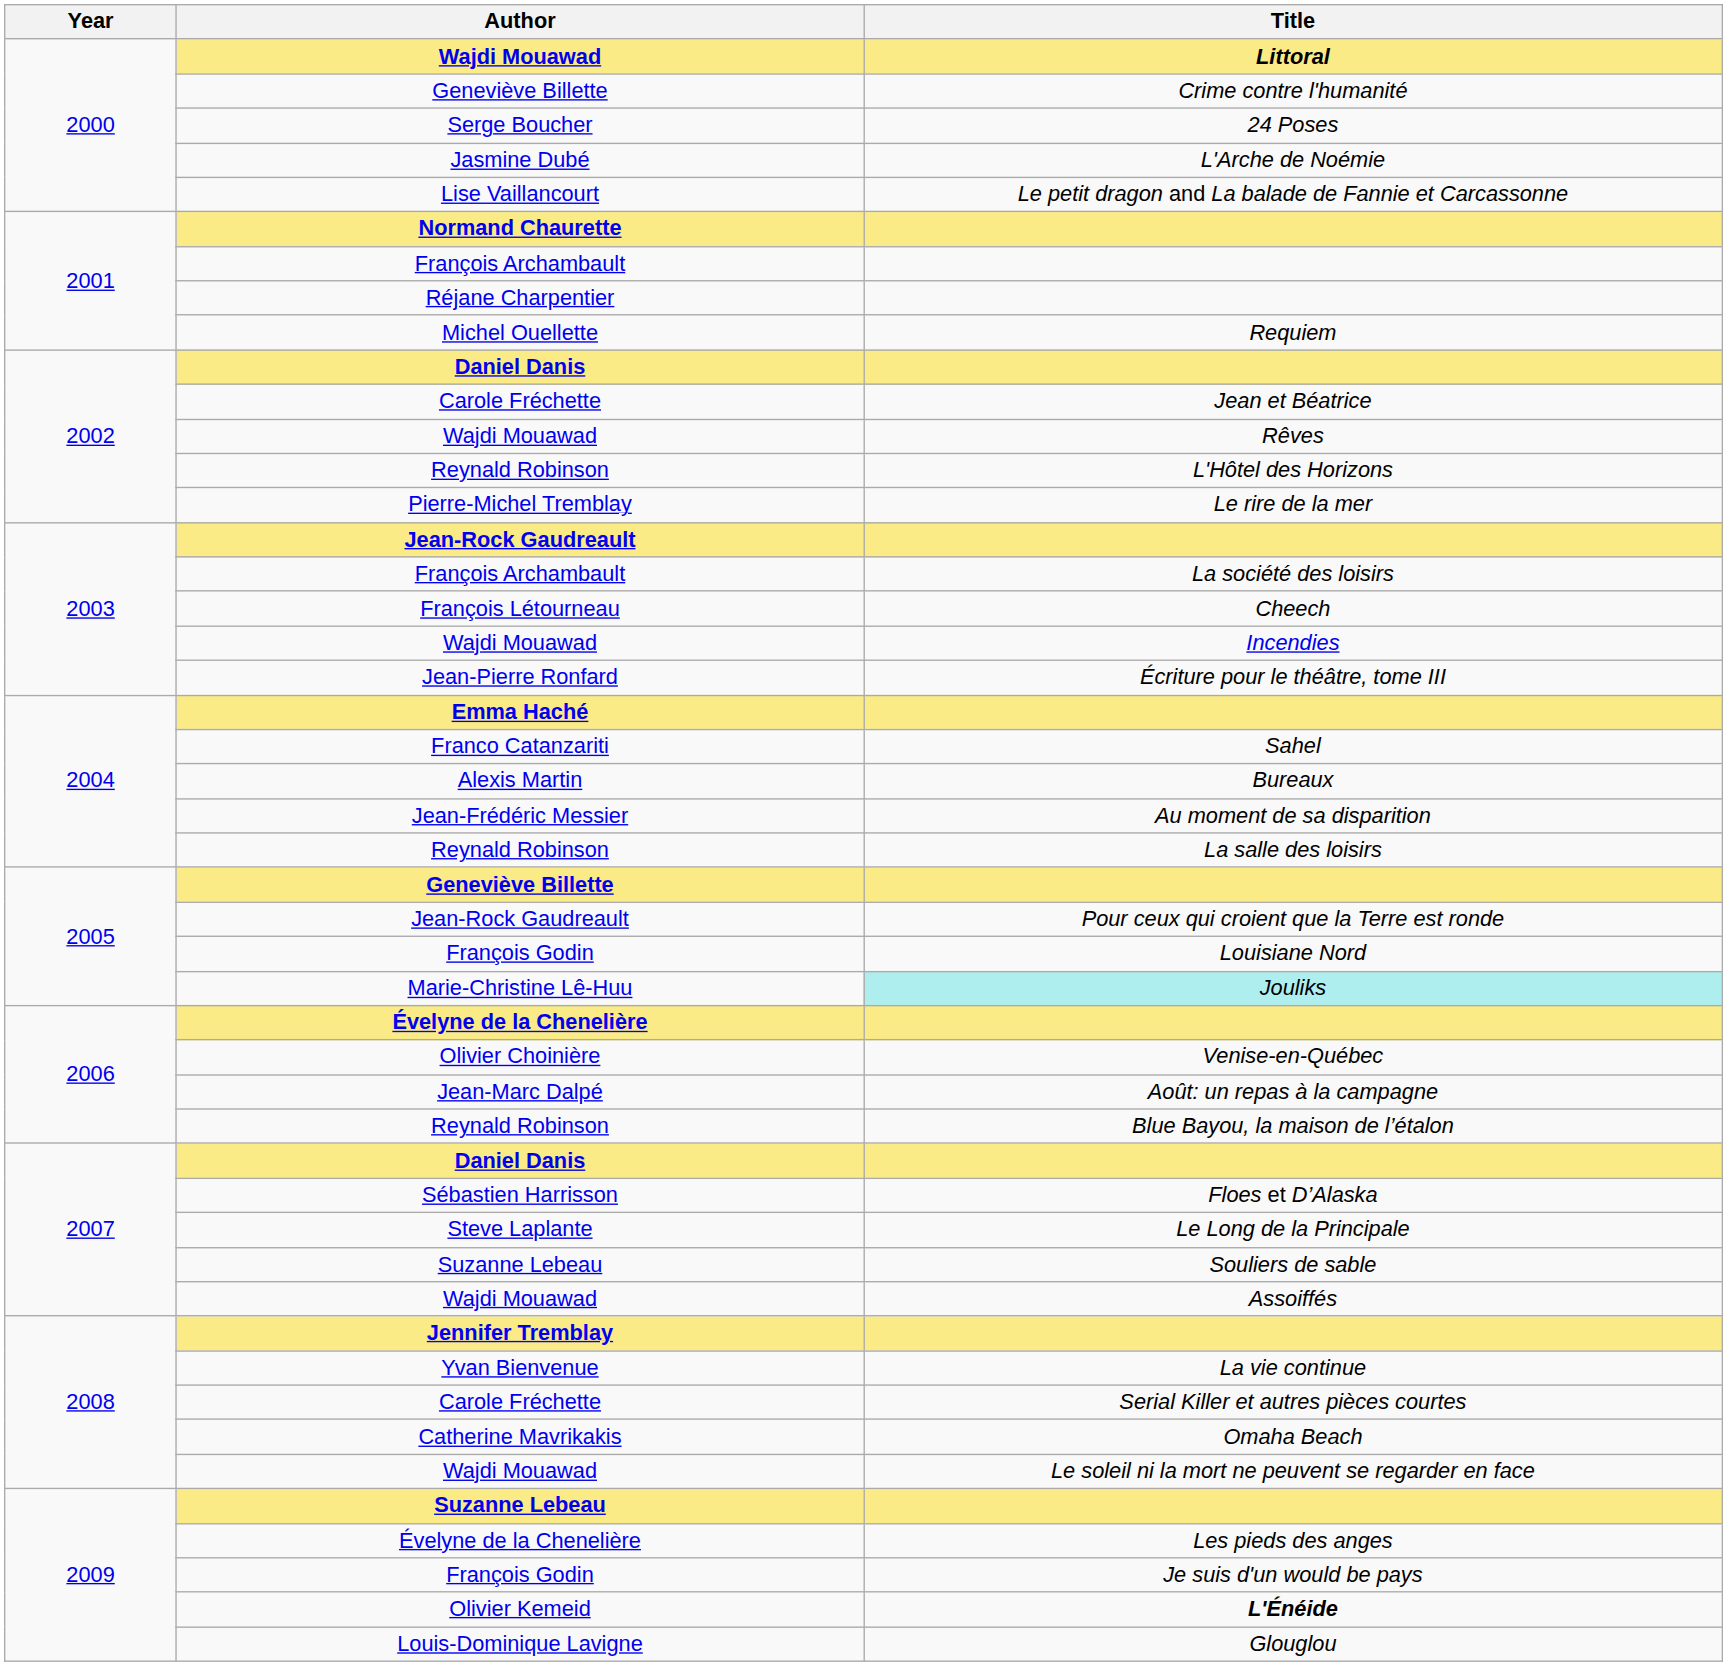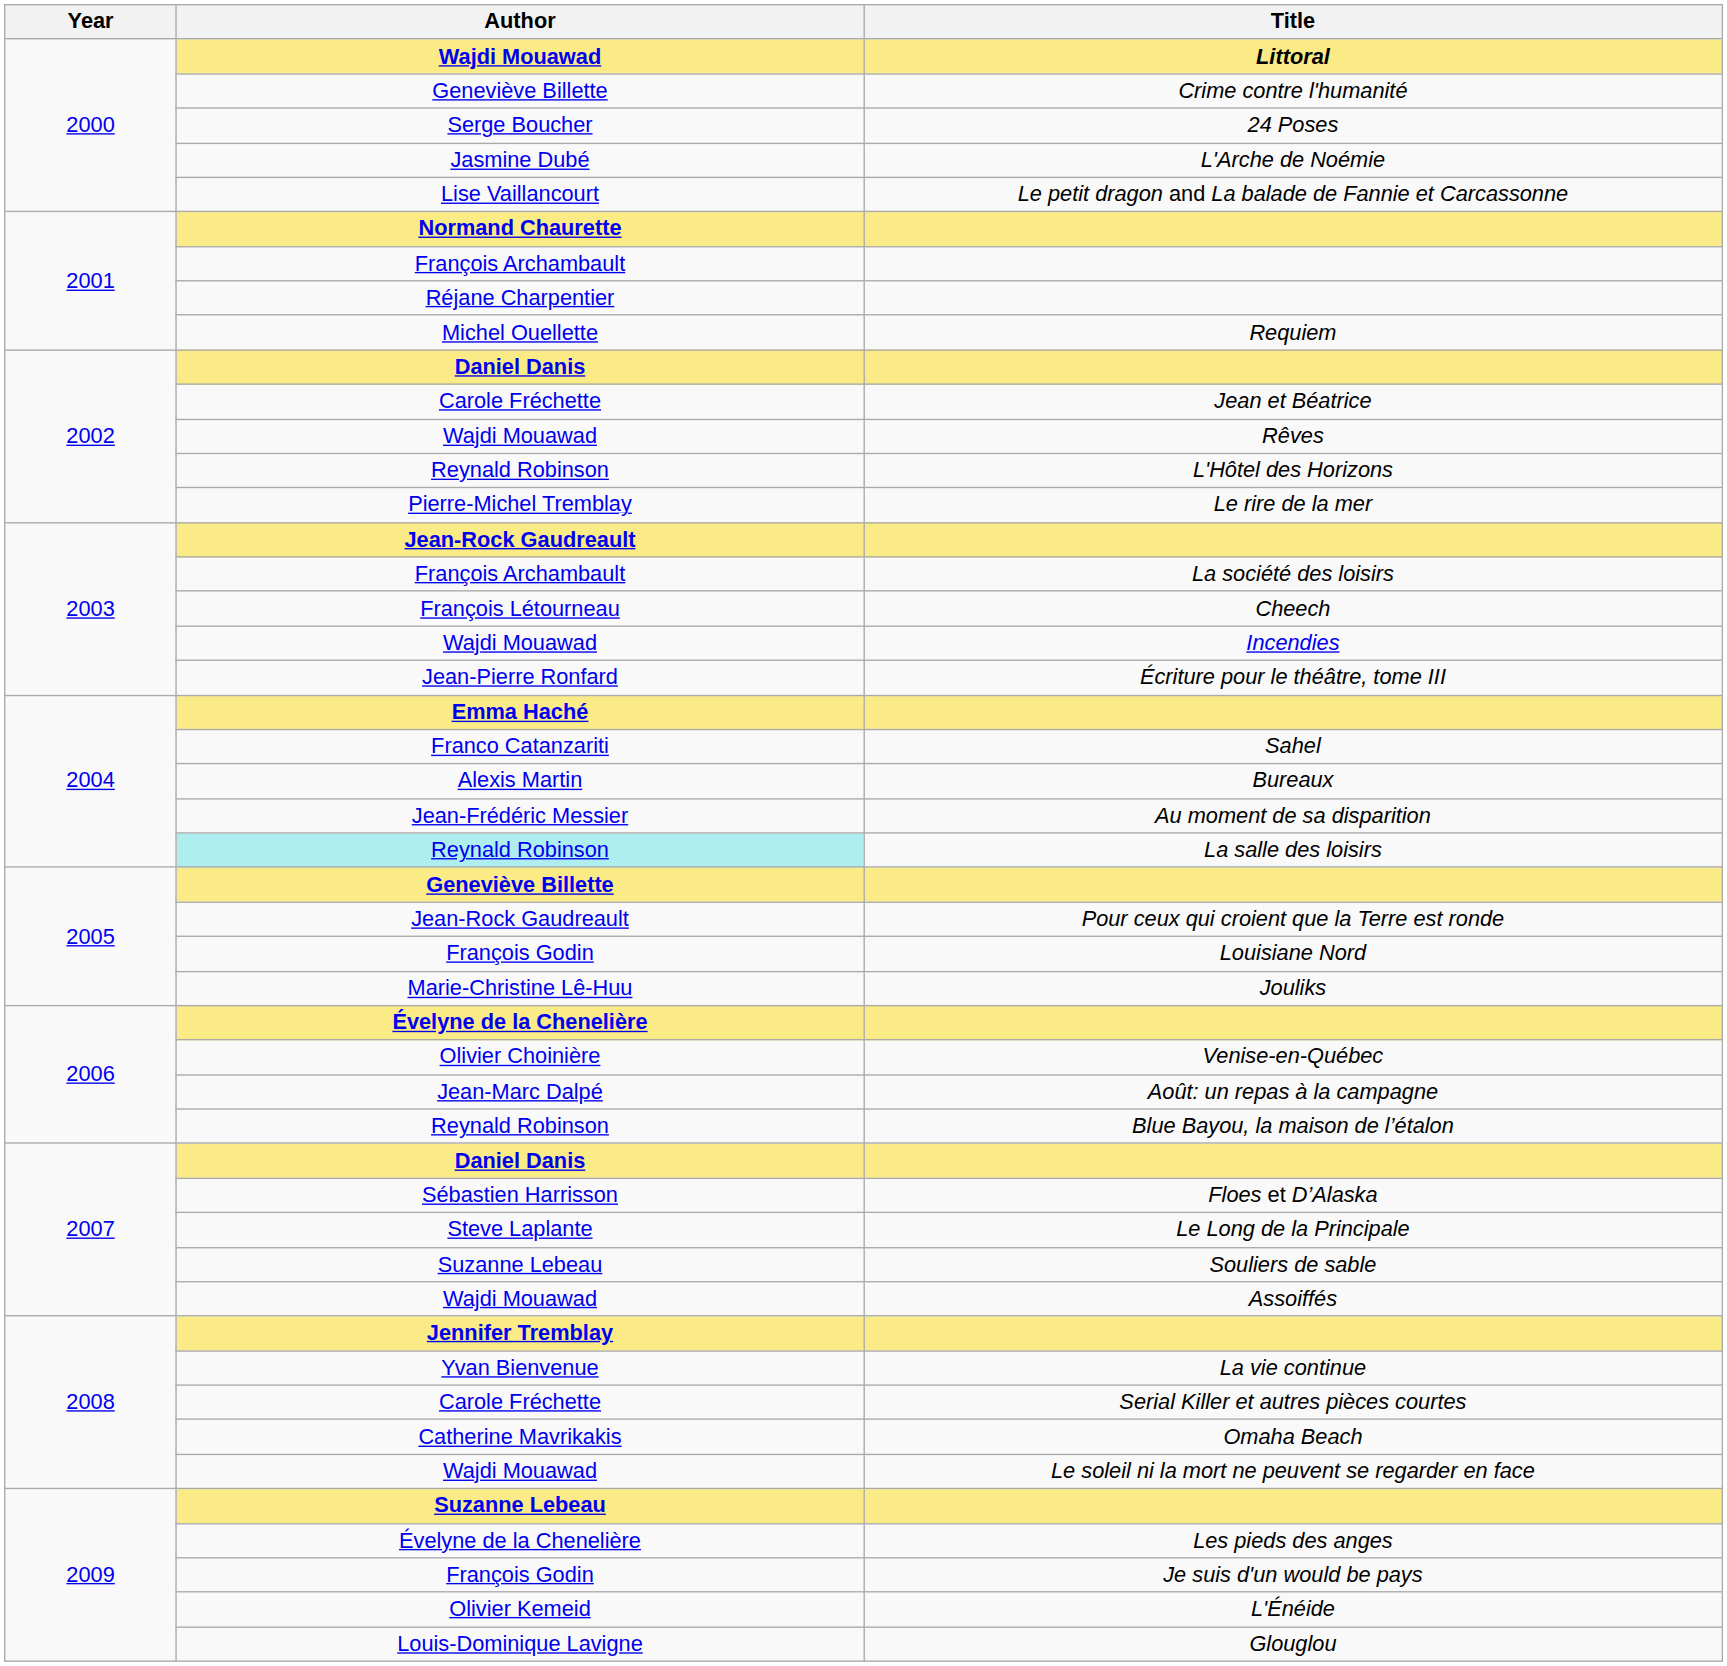(520, 849) no background -> (520, 849) paleturquoise background
(1293, 988) paleturquoise background -> (1293, 988) no background
(1293, 1609) bold -> (1293, 1609) normal
